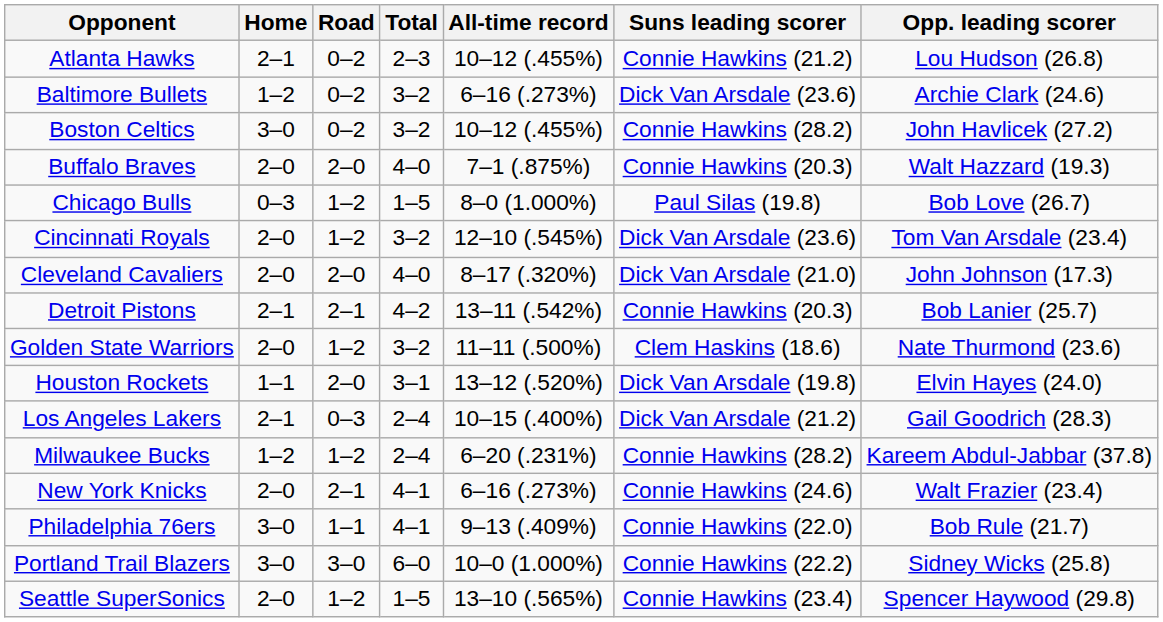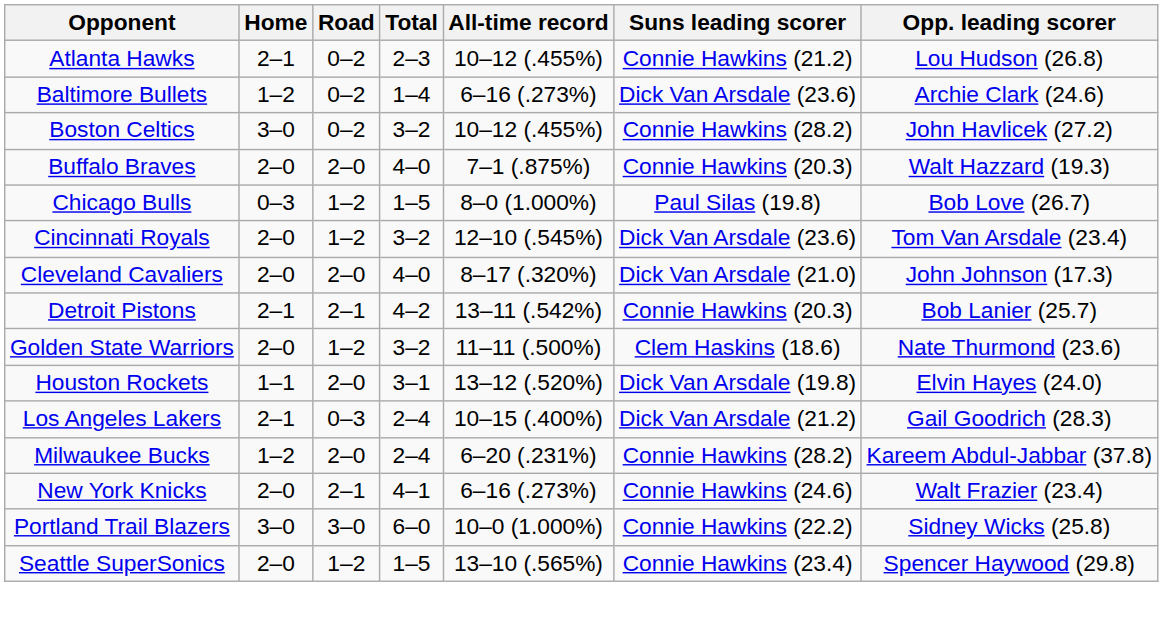(411, 94) 3–2 -> (411, 94) 1–4
(346, 454) 1–2 -> (346, 454) 2–0
- row: (122, 526)
